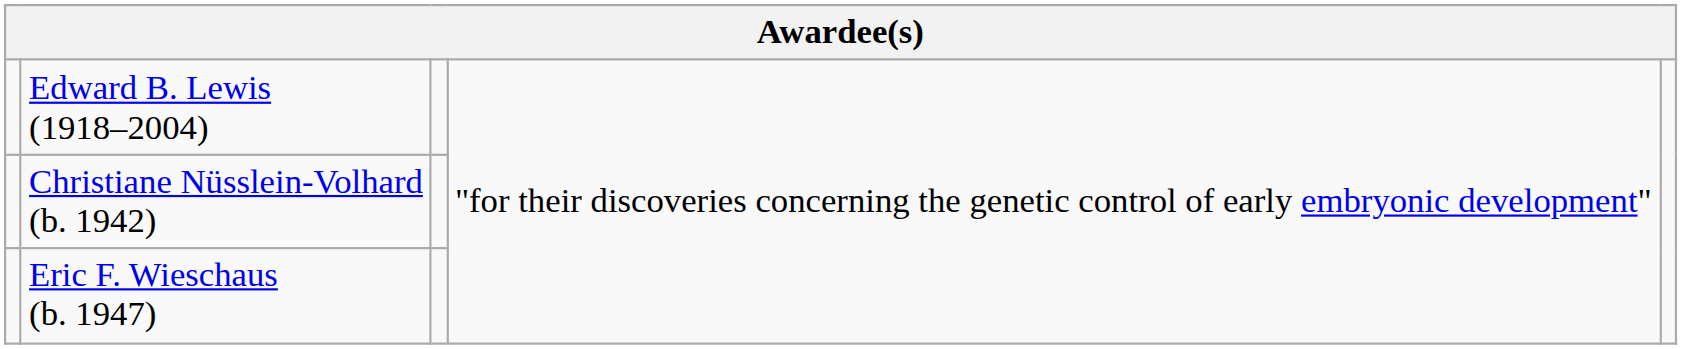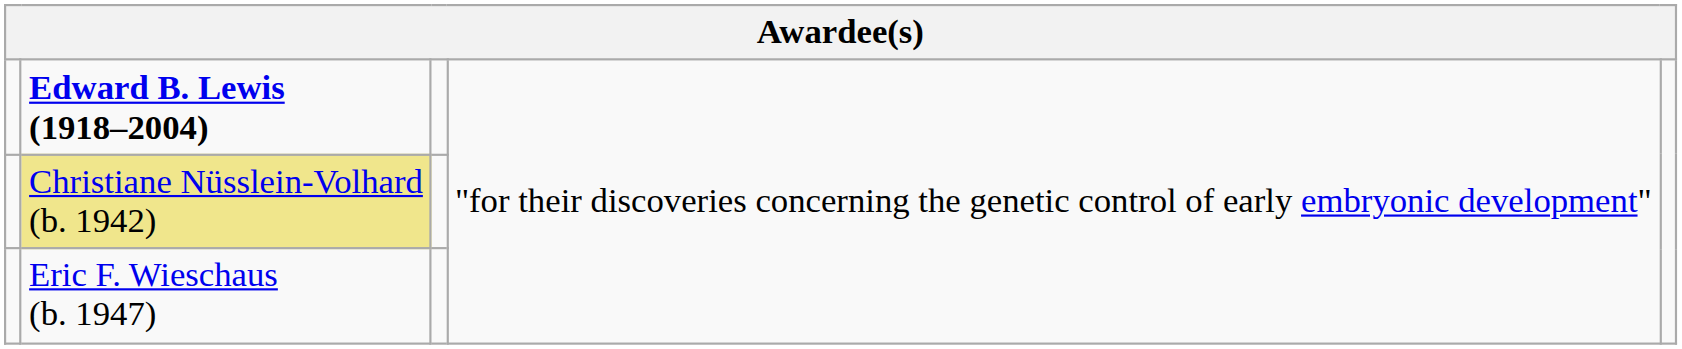(150, 106) normal -> (157, 106) bold
(226, 200) no background -> (226, 200) khaki background
